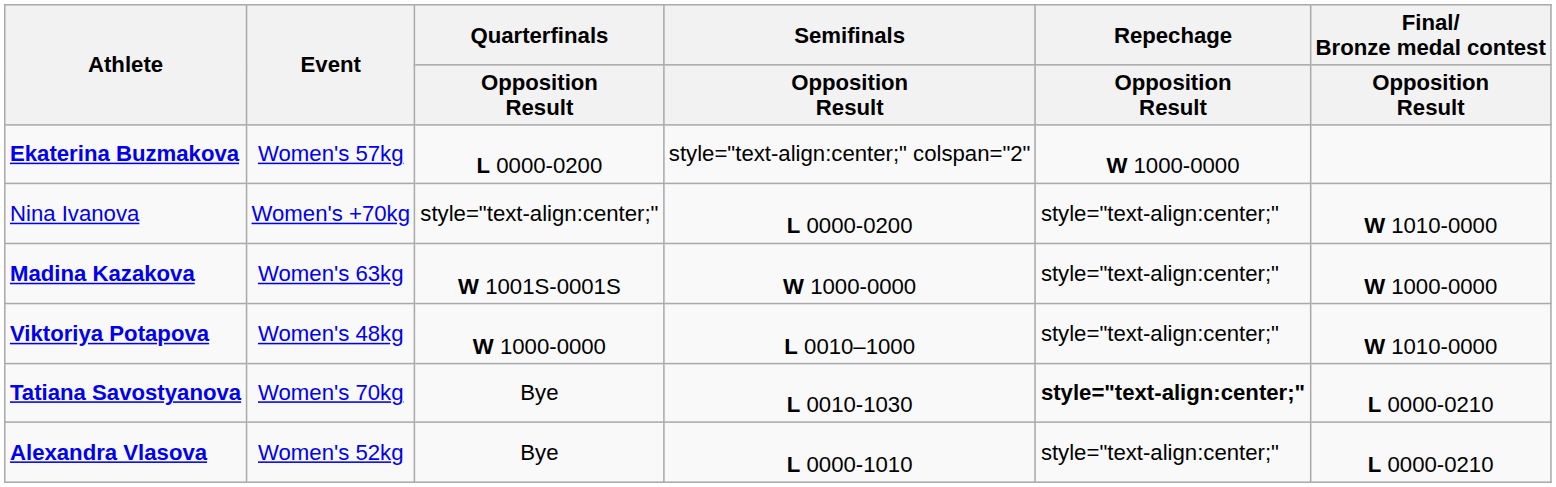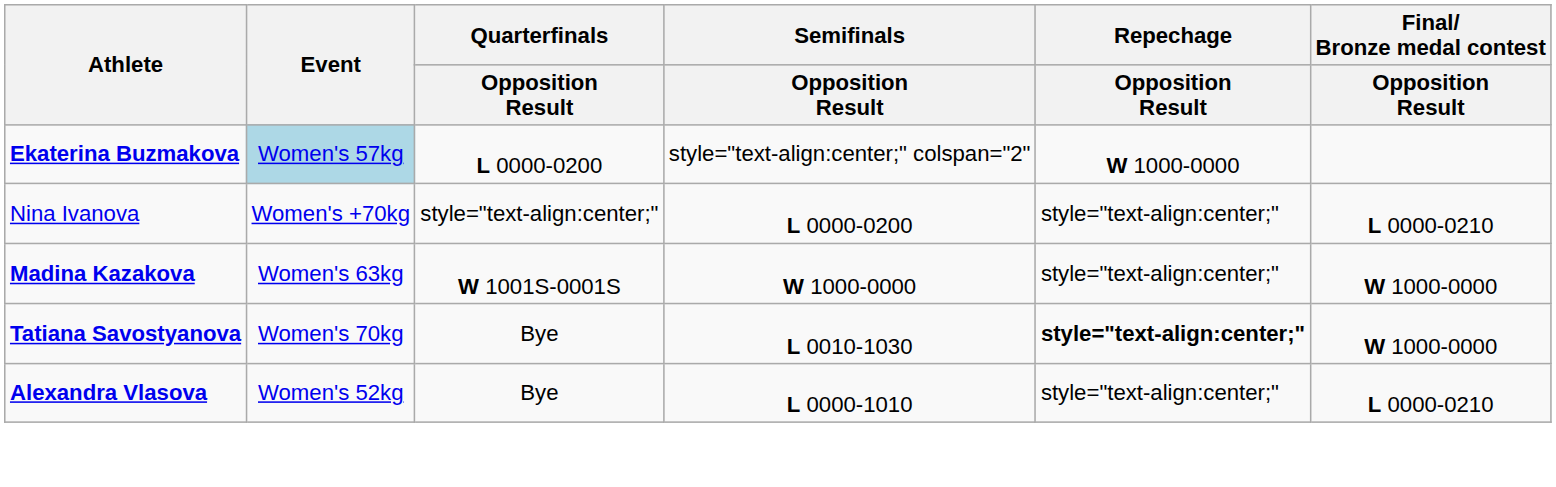(331, 154) no background -> (331, 154) lightblue background
(1431, 226) W 1010-0000 -> (1431, 226) L 0000-0210
- row: (110, 333)
(1431, 405) L 0000-0210 -> (1431, 346) W 1000-0000
